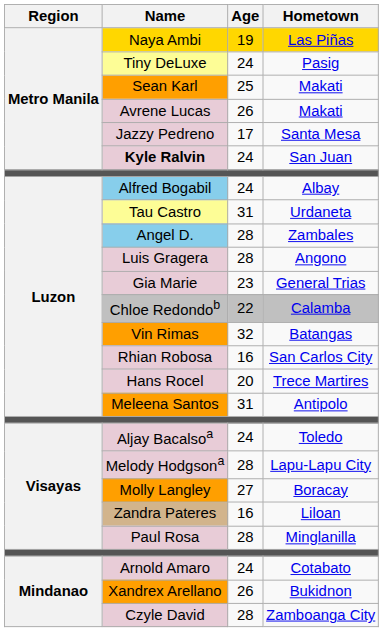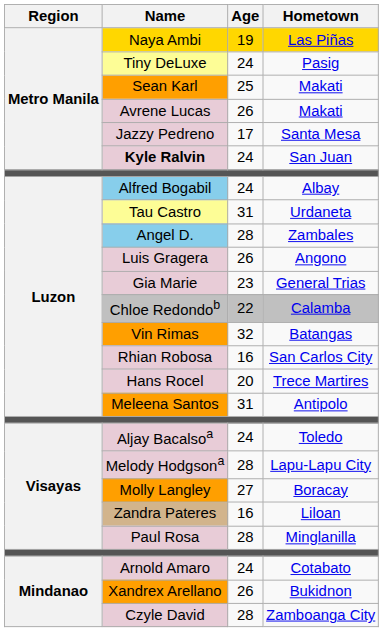(245, 259) 28 -> (245, 259) 26
